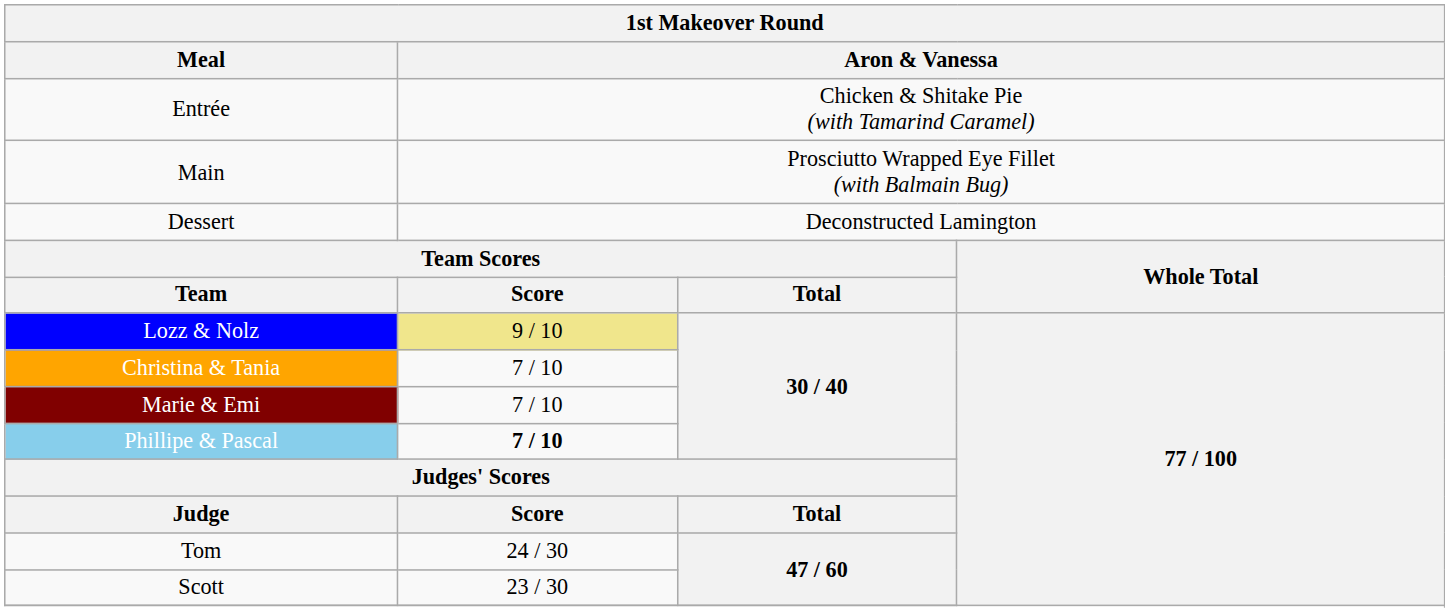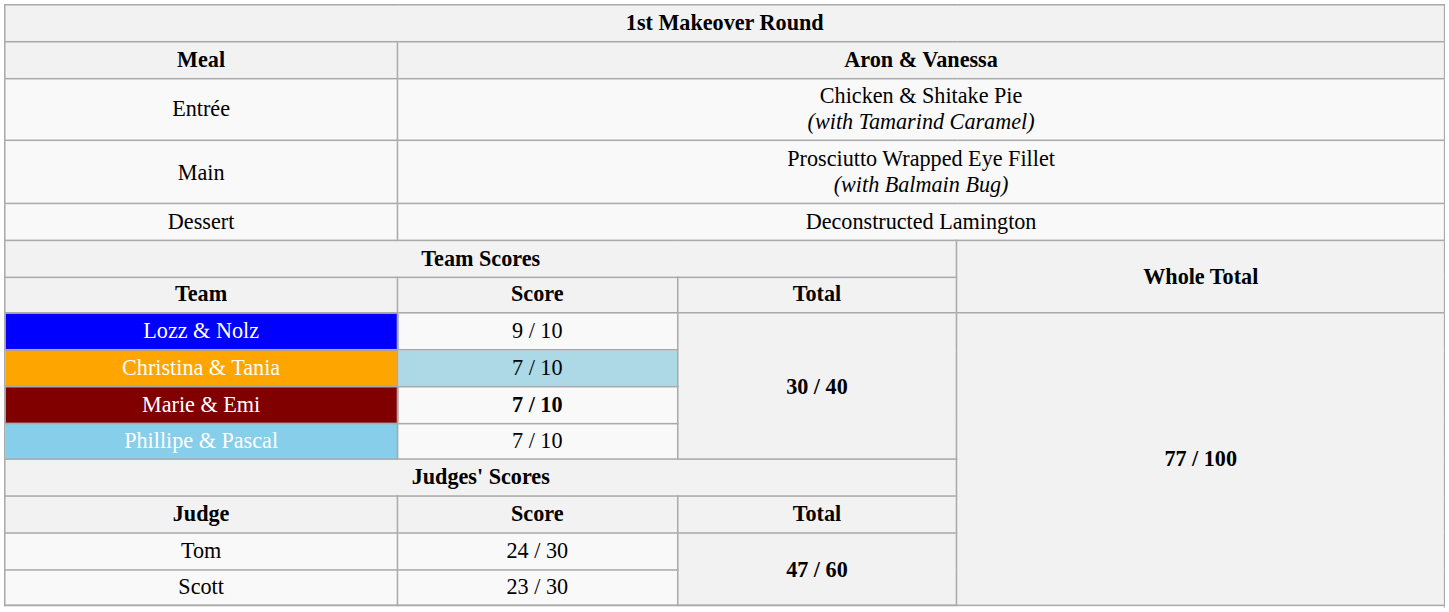(537, 331) khaki background -> (537, 331) no background
(537, 368) no background -> (537, 368) lightblue background
(537, 404) normal -> (537, 404) bold
(537, 441) bold -> (537, 441) normal
